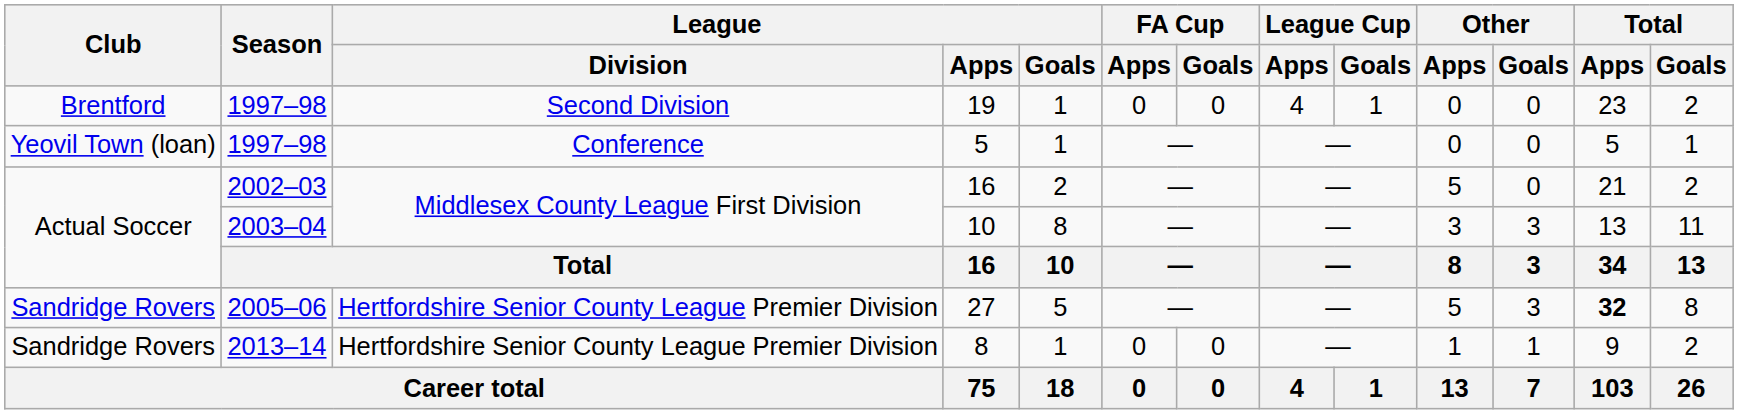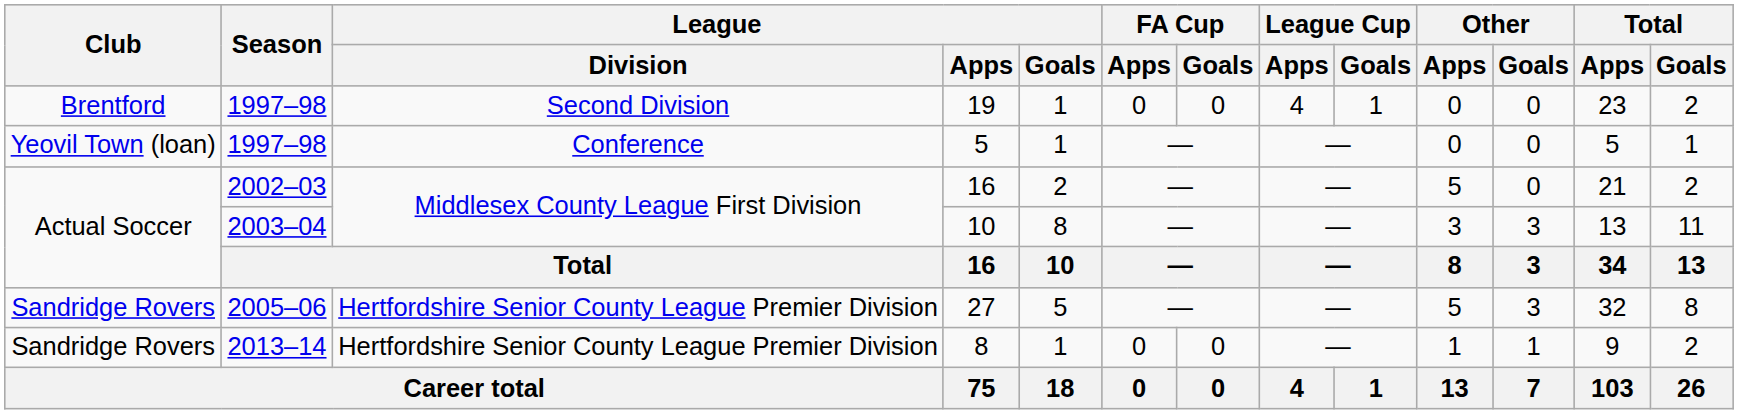(1612, 307) bold -> (1612, 307) normal
